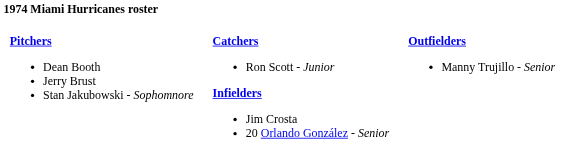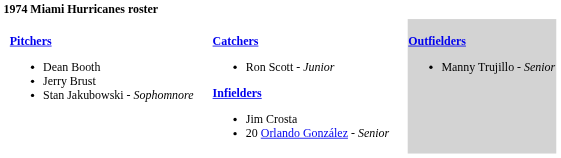(482, 54) no background -> (482, 54) lightgrey background
